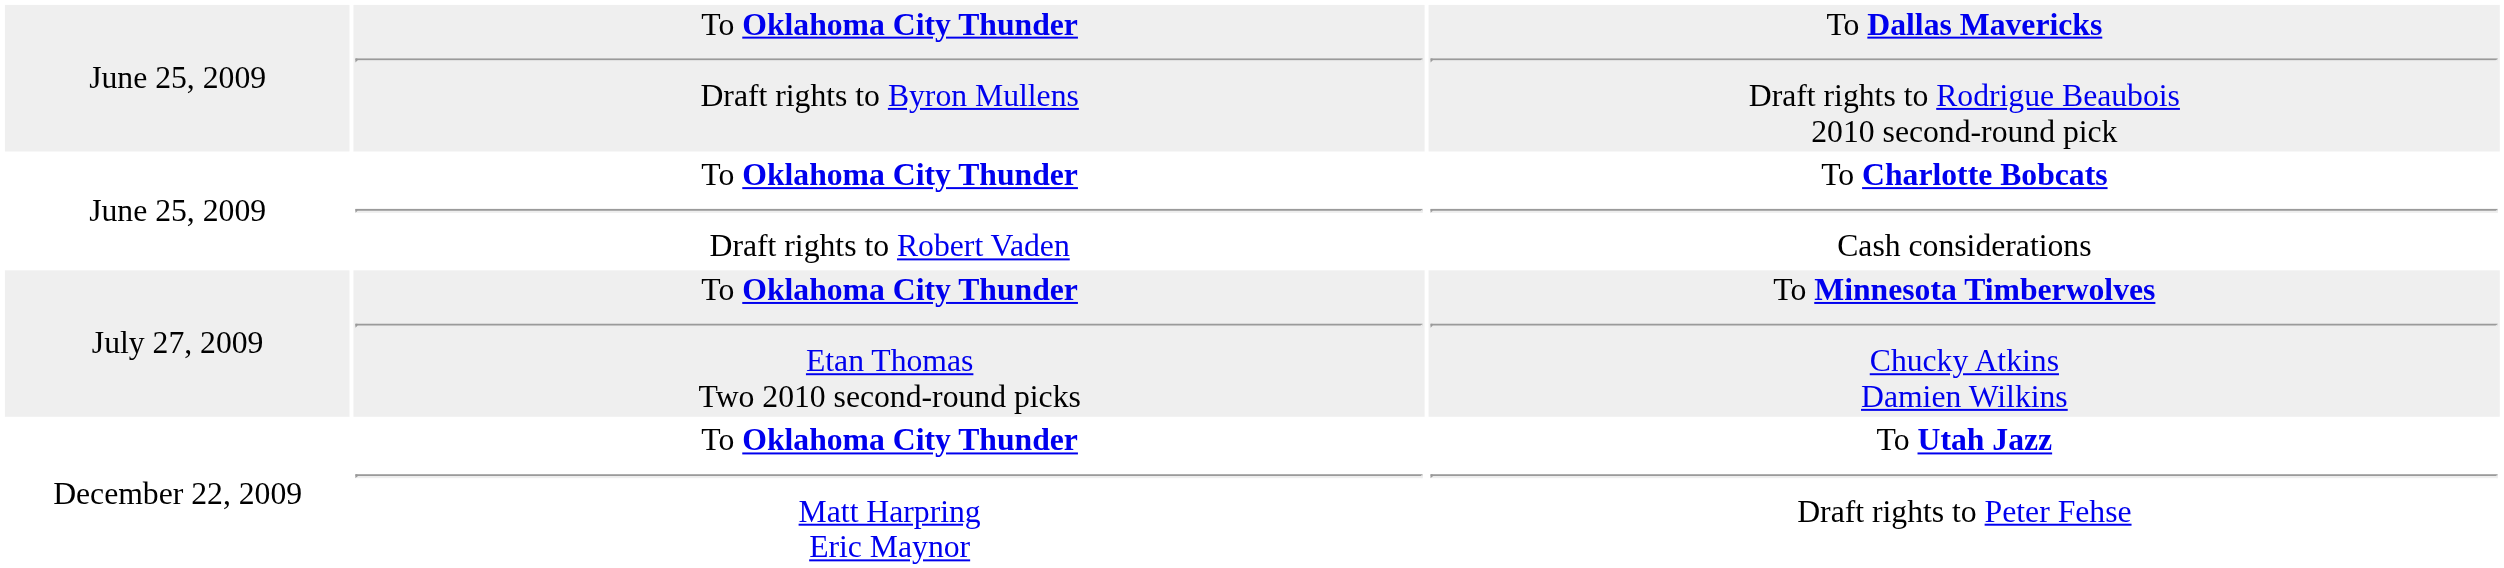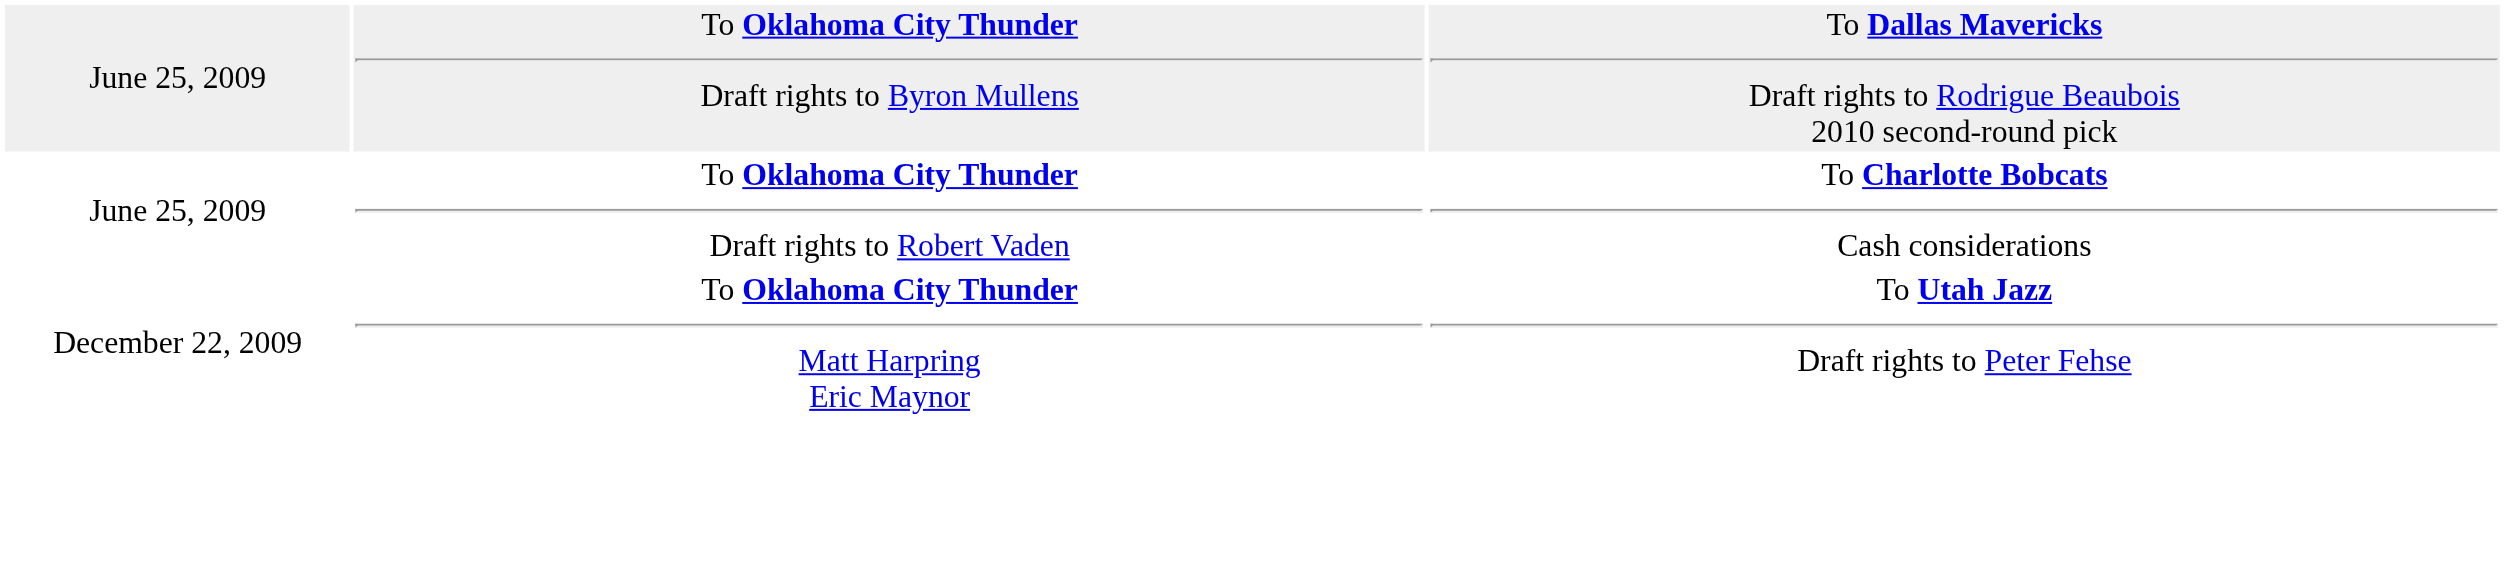- row: (178, 343)
